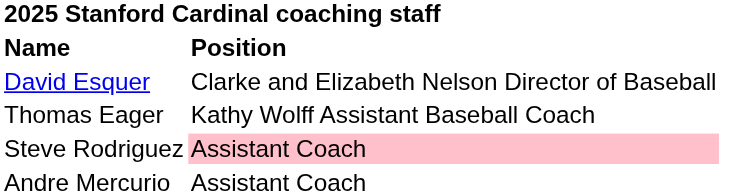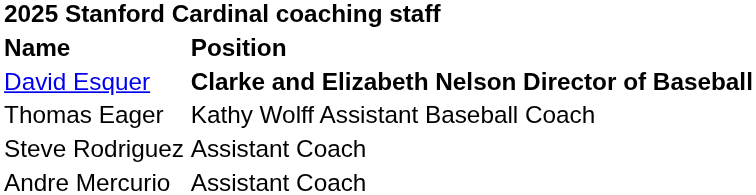(454, 81) normal -> (472, 81) bold
(279, 149) pink background -> (279, 149) no background
